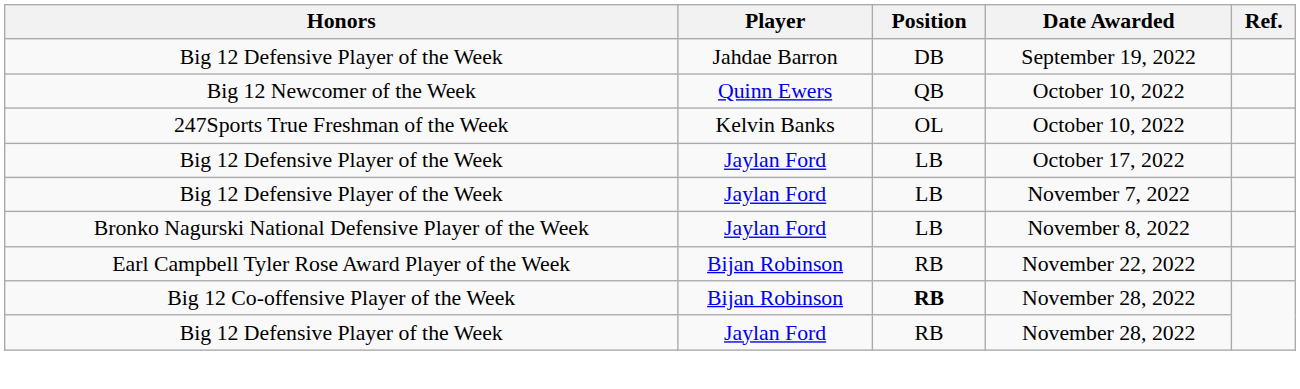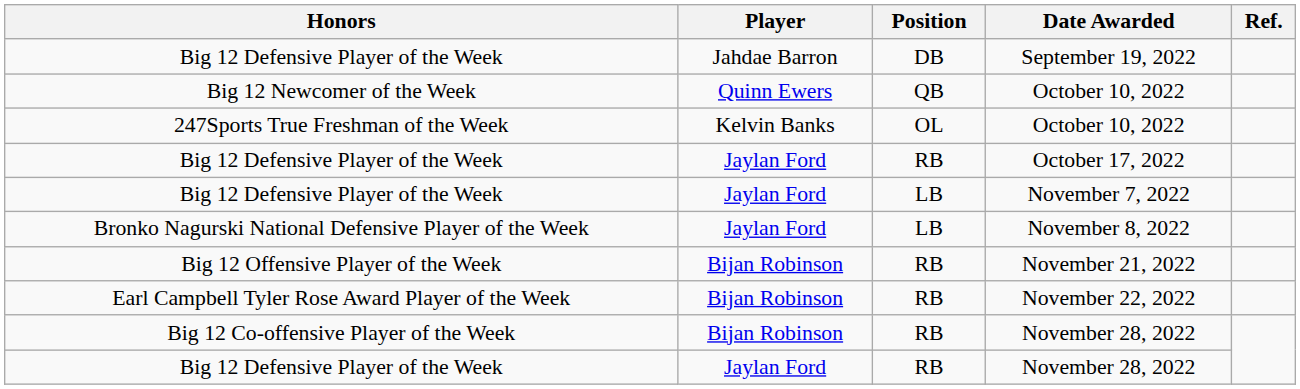(929, 159) LB -> (929, 159) RB
+ row: (341, 263)
(929, 297) bold -> (929, 332) normal
